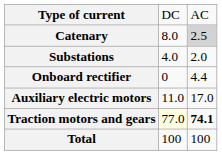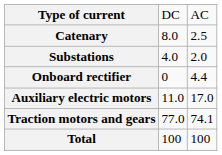(199, 35) lightgrey background -> (199, 35) no background
(173, 118) lightyellow background -> (173, 118) no background
(202, 118) bold -> (202, 118) normal
